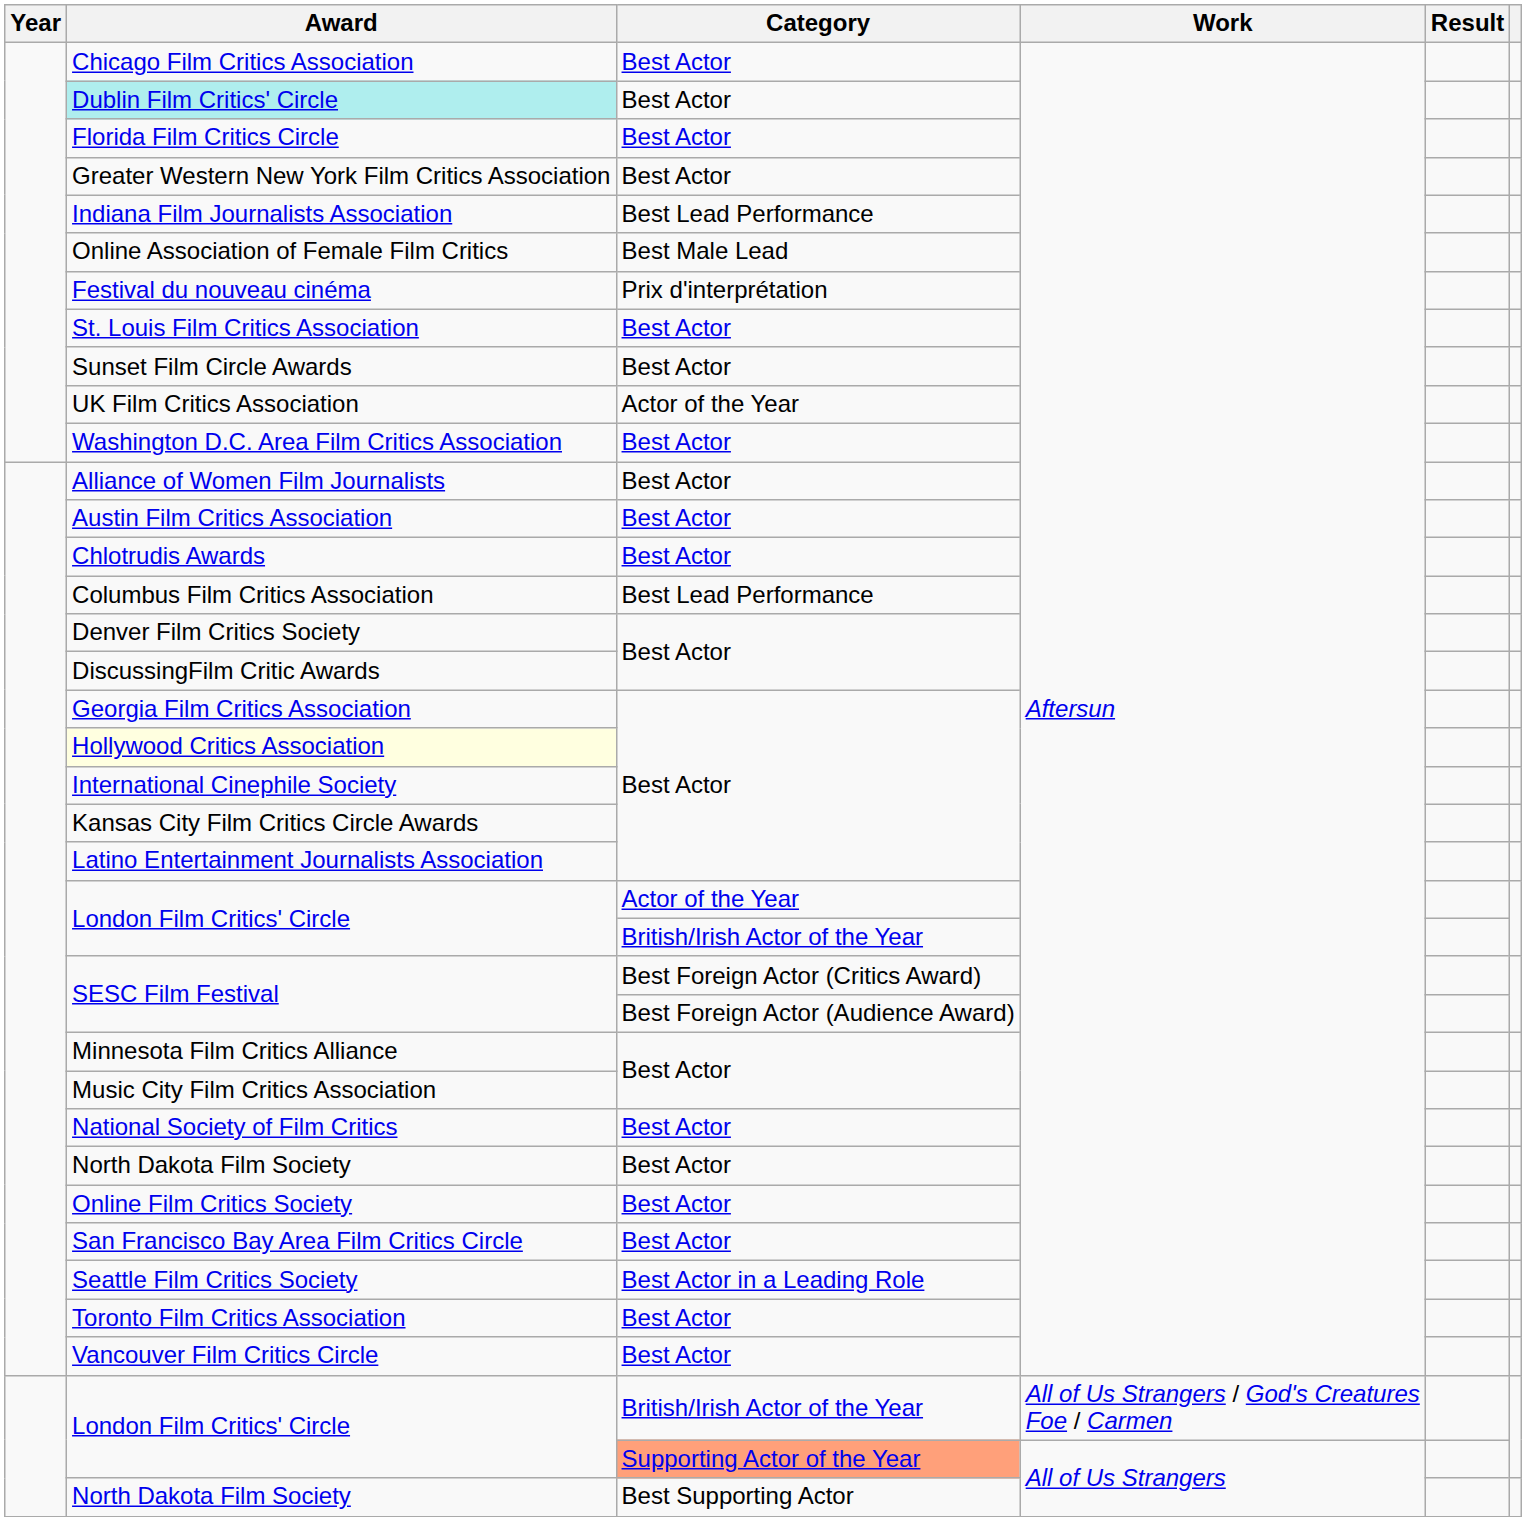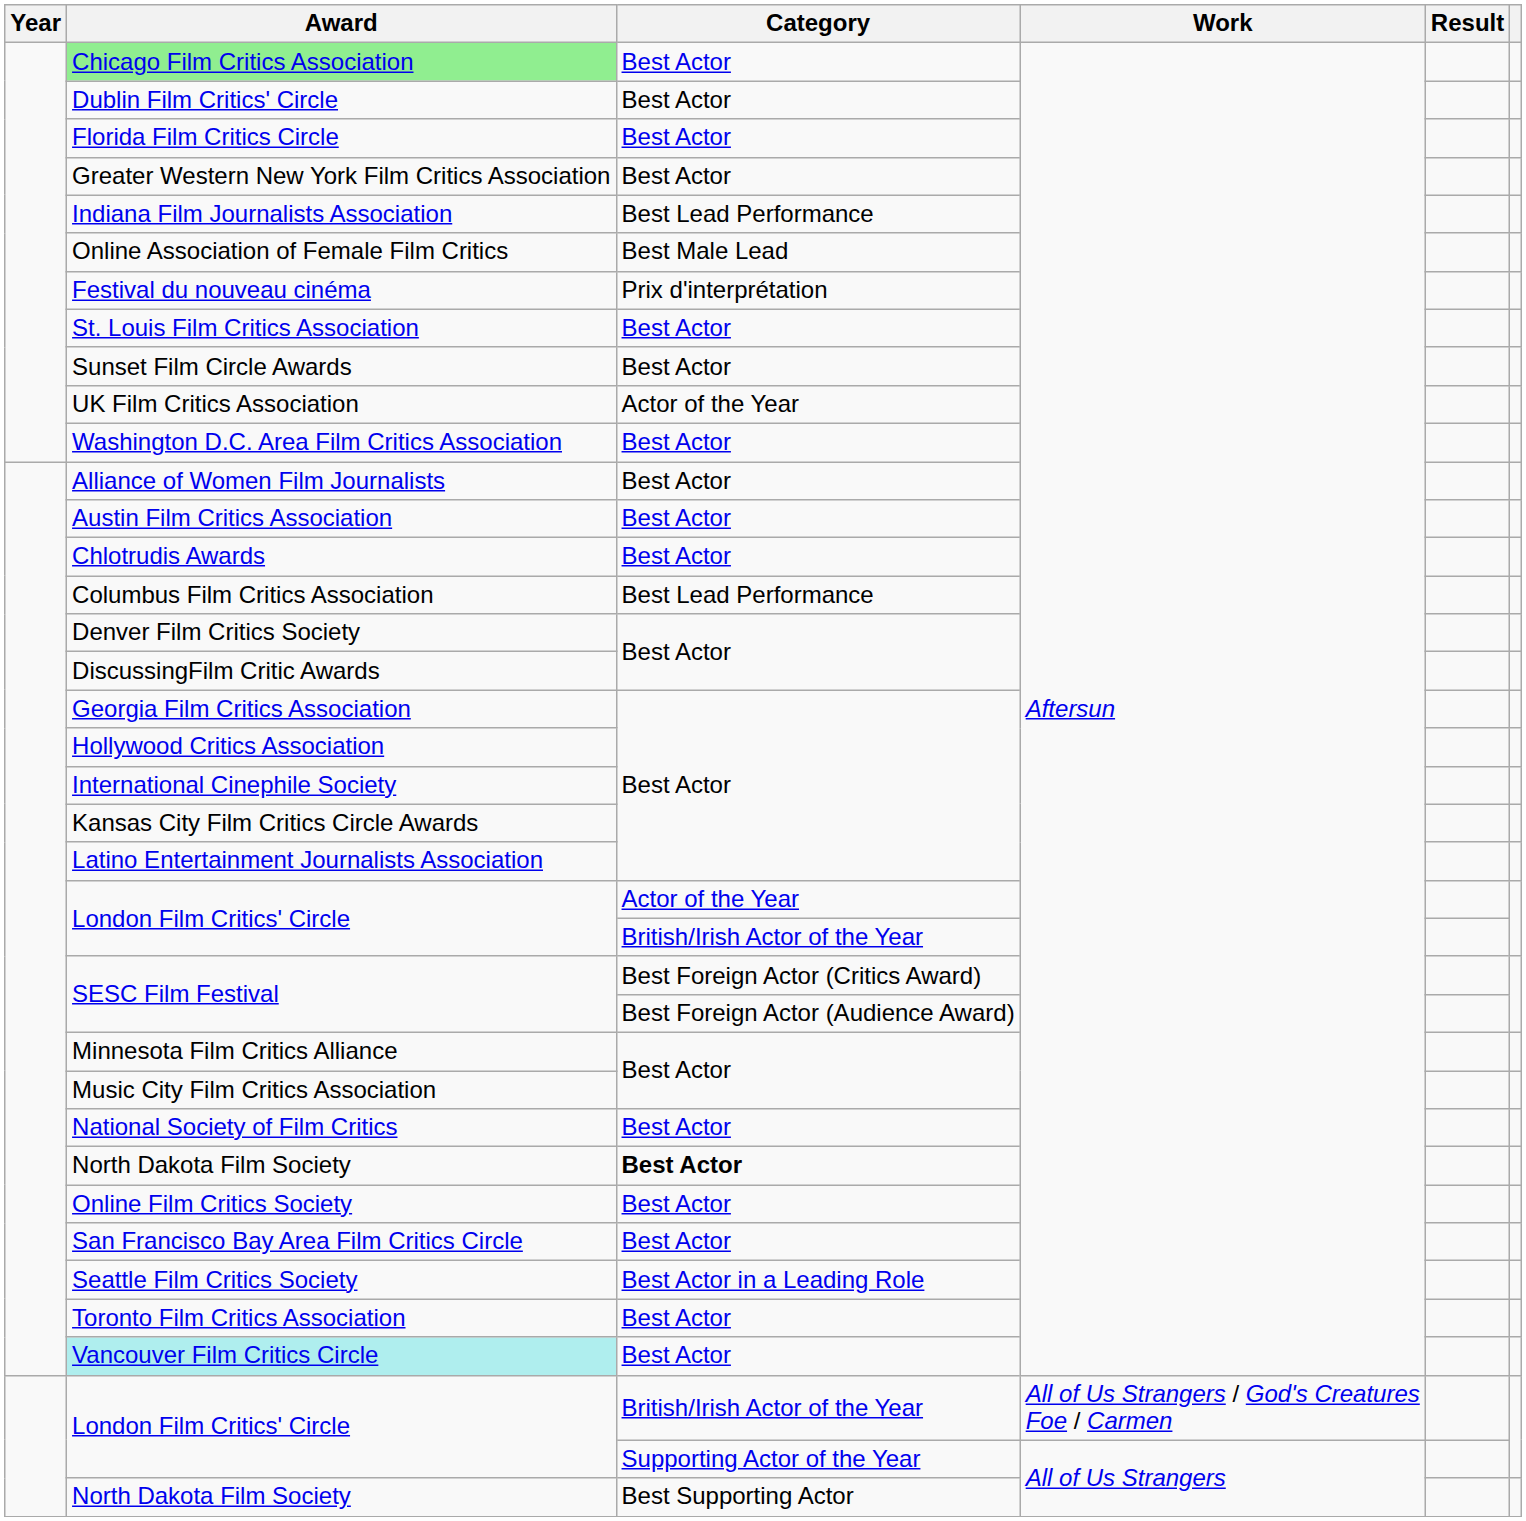(243, 61) no background -> (243, 61) lightgreen background
(205, 99) paleturquoise background -> (205, 99) no background
(228, 746) lightyellow background -> (228, 746) no background
(676, 1165) normal -> (682, 1165) bold
(225, 1355) no background -> (225, 1355) paleturquoise background
(771, 1458) lightsalmon background -> (771, 1458) no background
